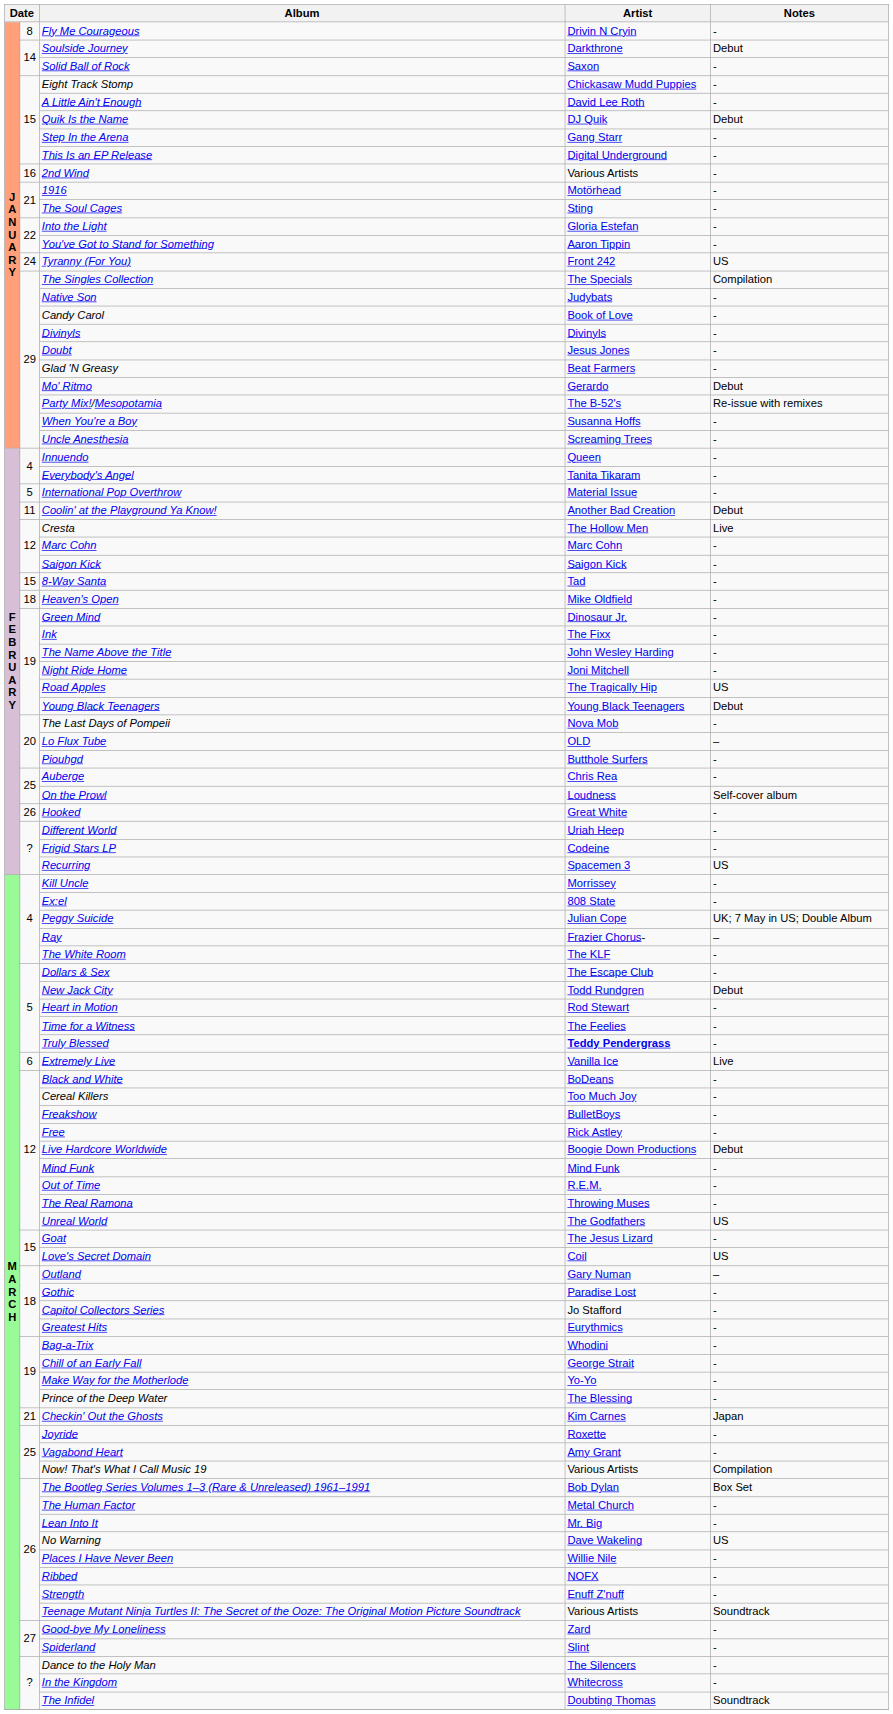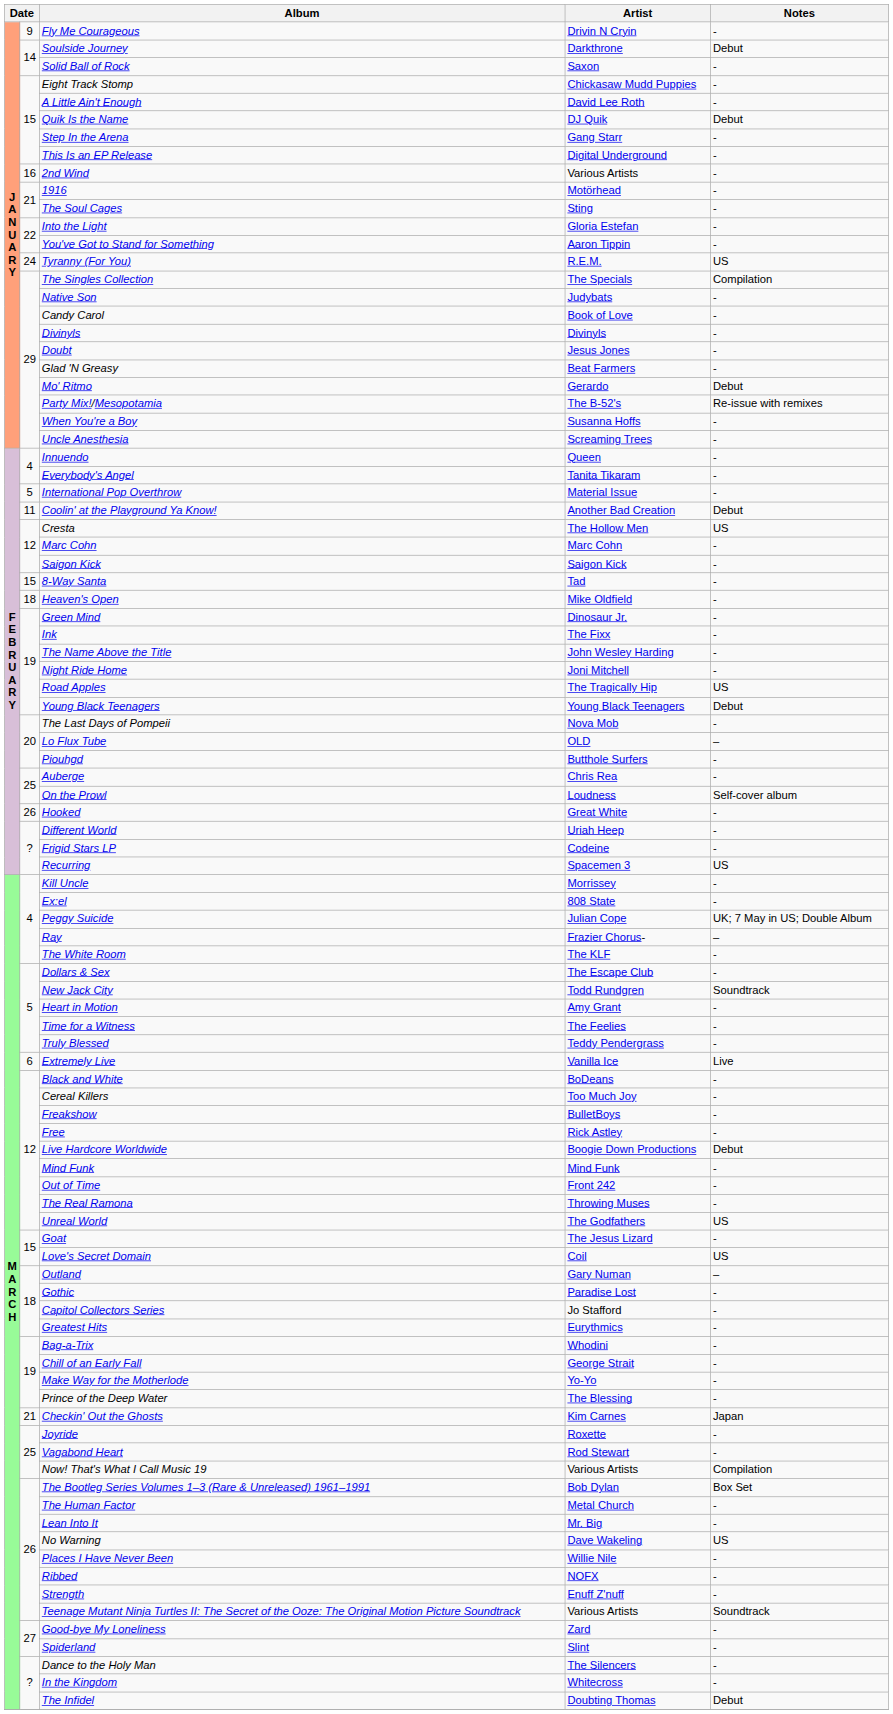(30, 31) 8 -> (30, 31) 9
(591, 262) Front 242 -> (585, 262) R.E.M.
(723, 528) Live -> (721, 528) US
(728, 990) Debut -> (741, 990) Soundtrack
(598, 1008) Rod Stewart -> (594, 1008) Amy Grant
(619, 1043) bold -> (616, 1043) normal
(585, 1185) R.E.M. -> (591, 1185) Front 242
(594, 1452) Amy Grant -> (598, 1452) Rod Stewart
(741, 1700) Soundtrack -> (728, 1700) Debut
